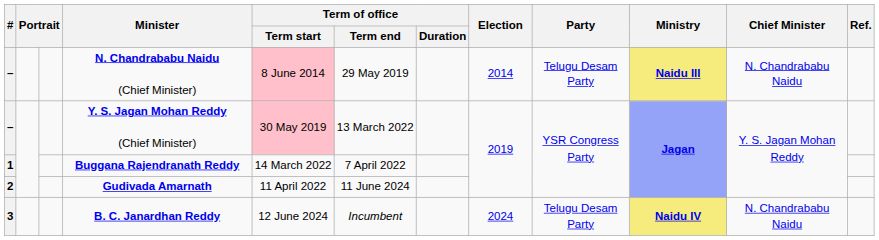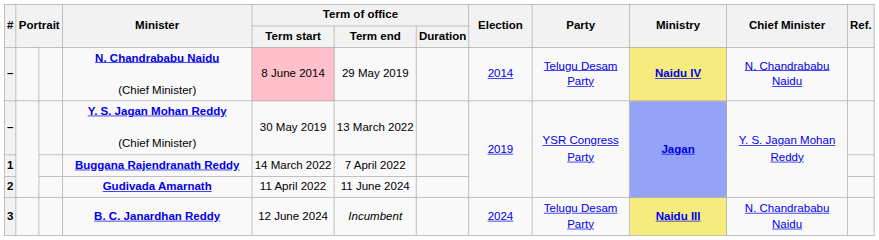(678, 74) Naidu III -> (678, 74) Naidu IV
(293, 127) pink background -> (293, 127) no background
(678, 216) Naidu IV -> (678, 216) Naidu III
